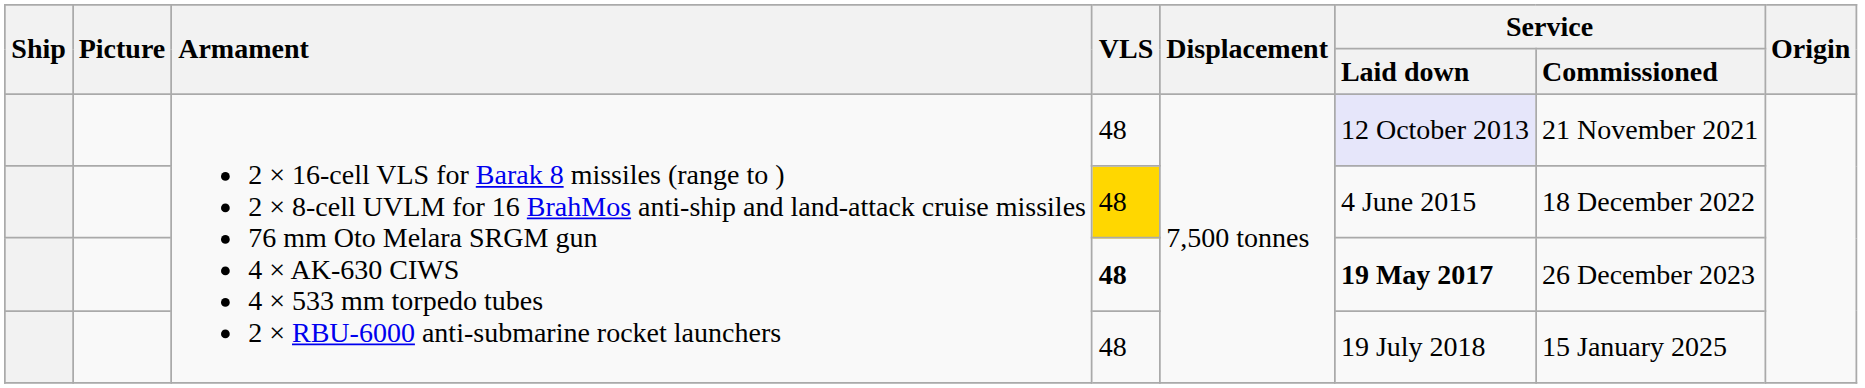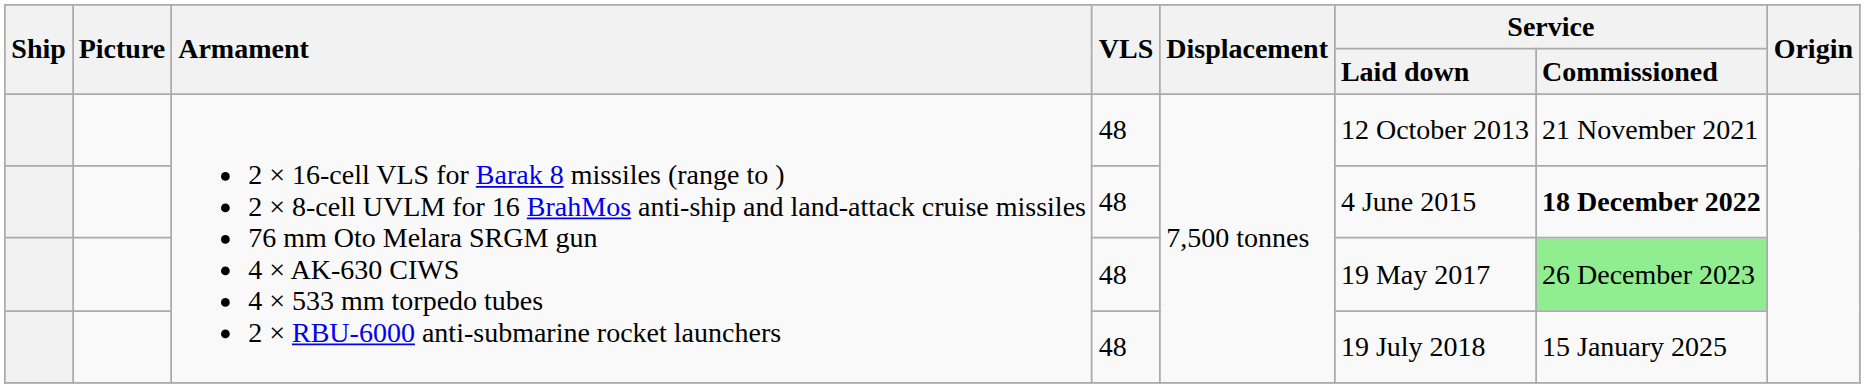(1435, 129) lavender background -> (1435, 129) no background
(1113, 201) gold background -> (1113, 201) no background
(1649, 201) normal -> (1651, 201) bold
(1113, 274) bold -> (1113, 274) normal
(1417, 274) bold -> (1416, 274) normal
(1649, 274) no background -> (1649, 274) lightgreen background
